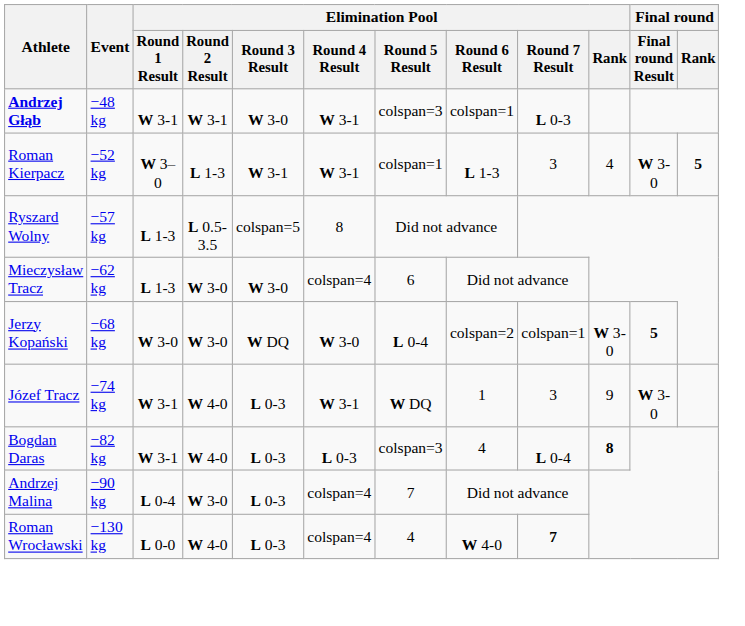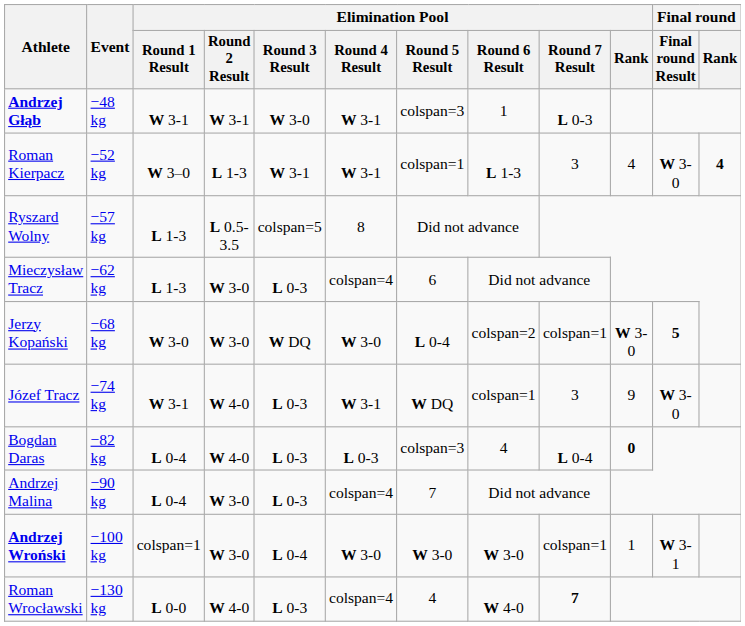(482, 111) colspan=1 -> (504, 111) 1
(698, 164) 5 -> (720, 164) 4
(268, 289) W 3-0 -> (290, 289) L 0-3
(482, 395) 1 -> (504, 395) colspan=1
(158, 458) W 3-1 -> (169, 458) L 0-4
(610, 448) 8 -> (631, 448) 0
+ row: (37, 546)
